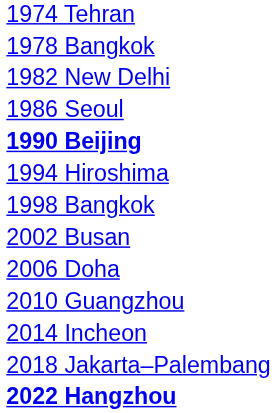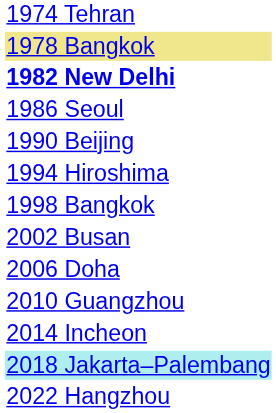(81, 46) no background -> (81, 46) khaki background
(88, 77) normal -> (91, 77) bold
(74, 141) bold -> (70, 141) normal
(139, 365) no background -> (139, 365) paleturquoise background
(91, 396) bold -> (88, 396) normal
